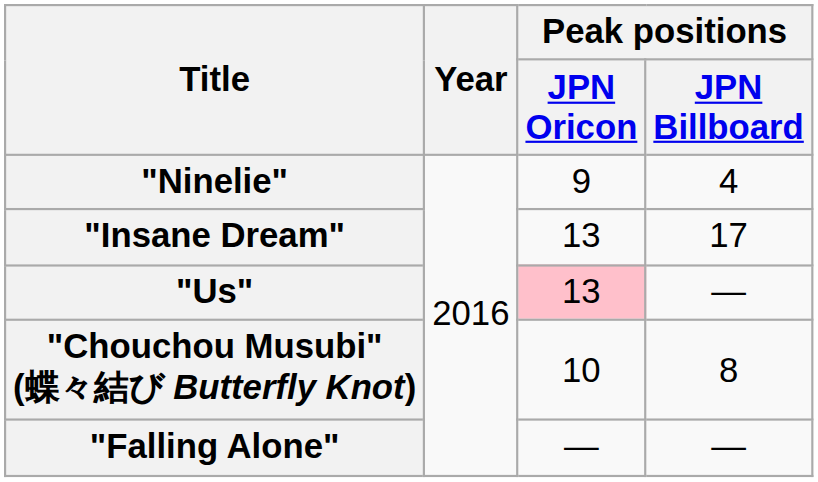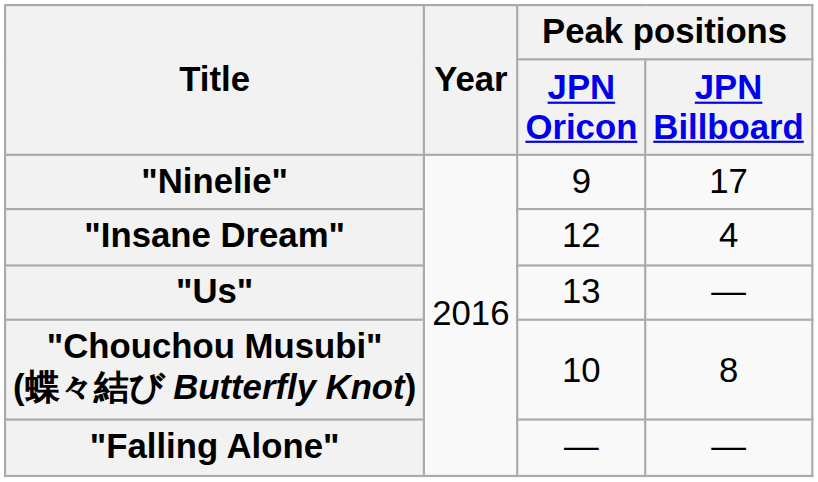(729, 181) 4 -> (729, 181) 17
(581, 236) 13 -> (581, 236) 12
(729, 236) 17 -> (729, 236) 4
(581, 291) pink background -> (581, 291) no background
